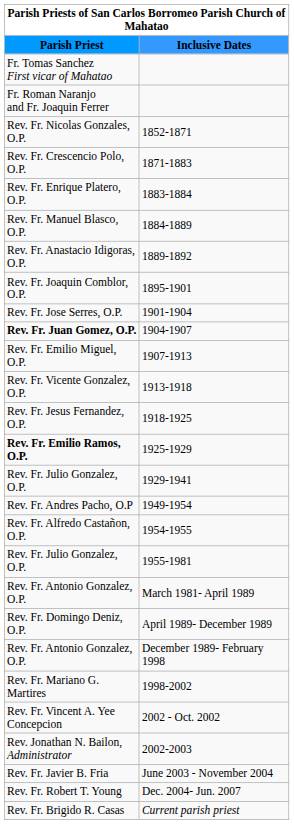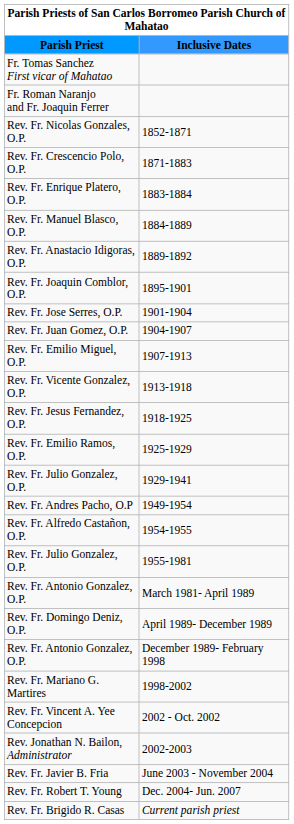(72, 331) bold -> (68, 331) normal
(64, 449) bold -> (61, 449) normal
